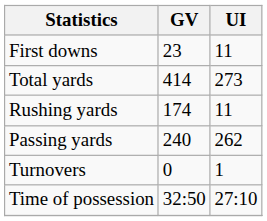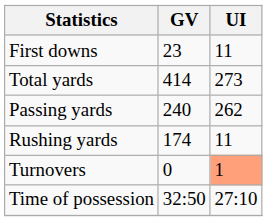rows swapped: (63, 110) <-> (61, 140)
(219, 170) no background -> (219, 170) lightsalmon background
